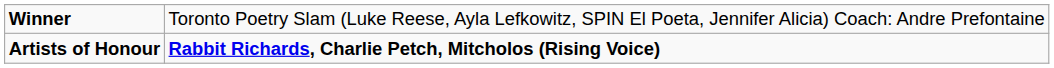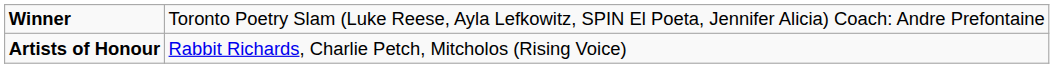(414, 48) bold -> (398, 48) normal
